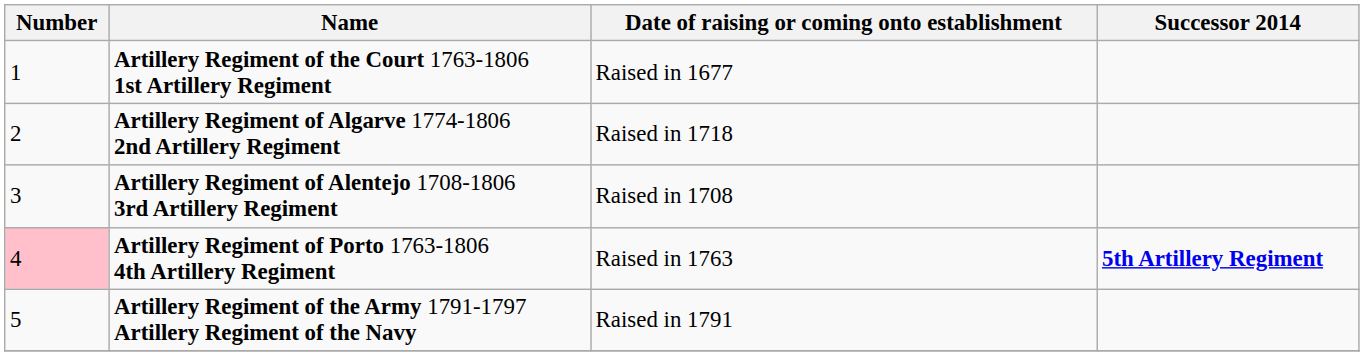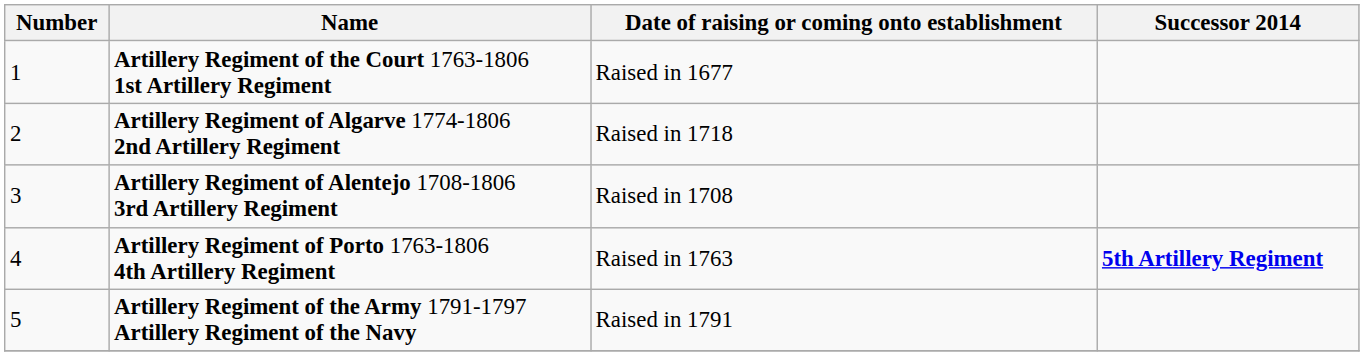(16, 257) pink background -> (16, 257) no background
